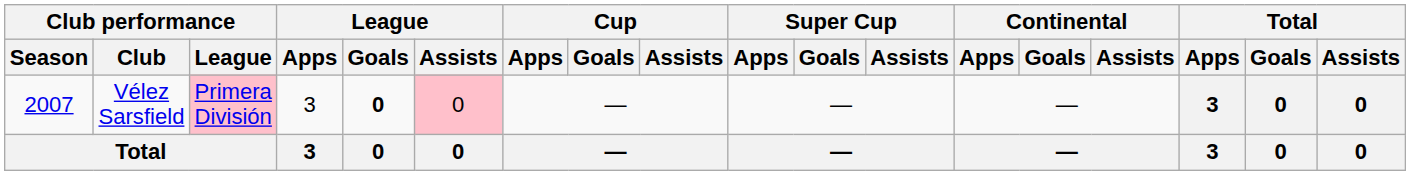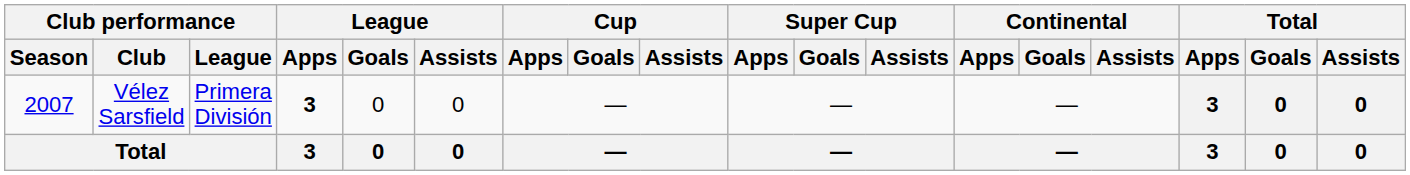(233, 104) pink background -> (233, 104) no background
(310, 104) normal -> (310, 104) bold
(378, 104) bold -> (378, 104) normal
(458, 104) pink background -> (458, 104) no background
